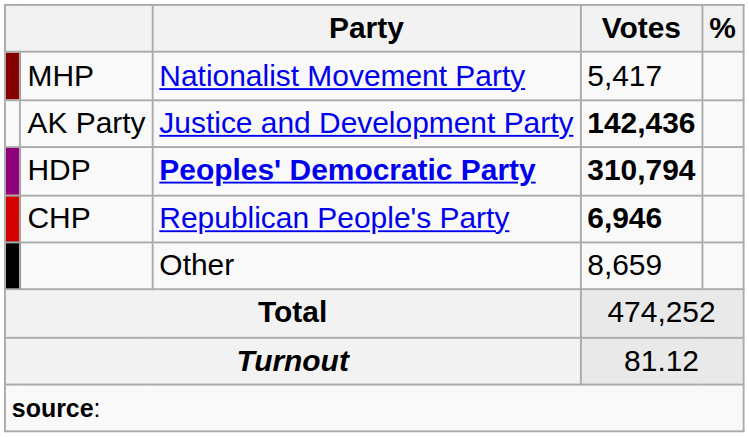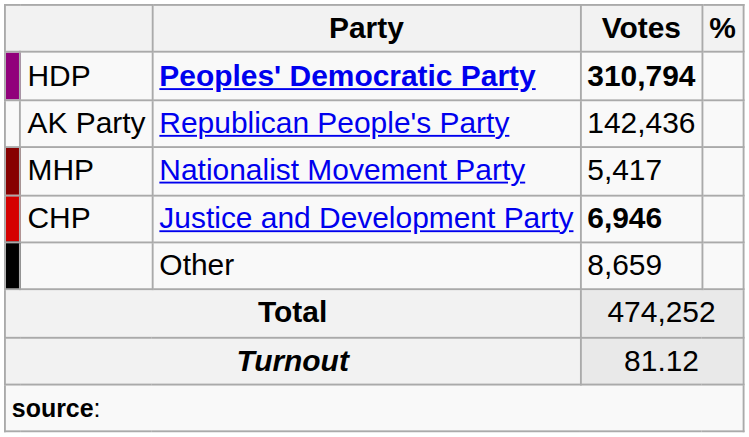rows swapped: (59, 170) <-> (61, 75)
(366, 123) Justice and Development Party -> (334, 123) Republican People's Party
(641, 123) bold -> (641, 123) normal
(334, 218) Republican People's Party -> (366, 218) Justice and Development Party
